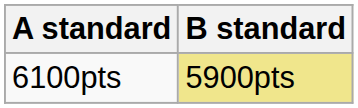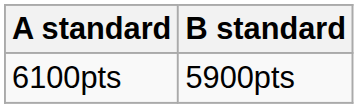(240, 77) khaki background -> (240, 77) no background
